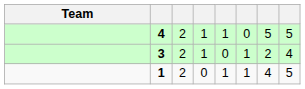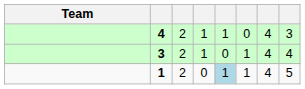(268, 34) 5 -> (268, 34) 4
(289, 34) 5 -> (289, 34) 3
(268, 53) 2 -> (268, 53) 4
(225, 73) no background -> (225, 73) lightblue background
